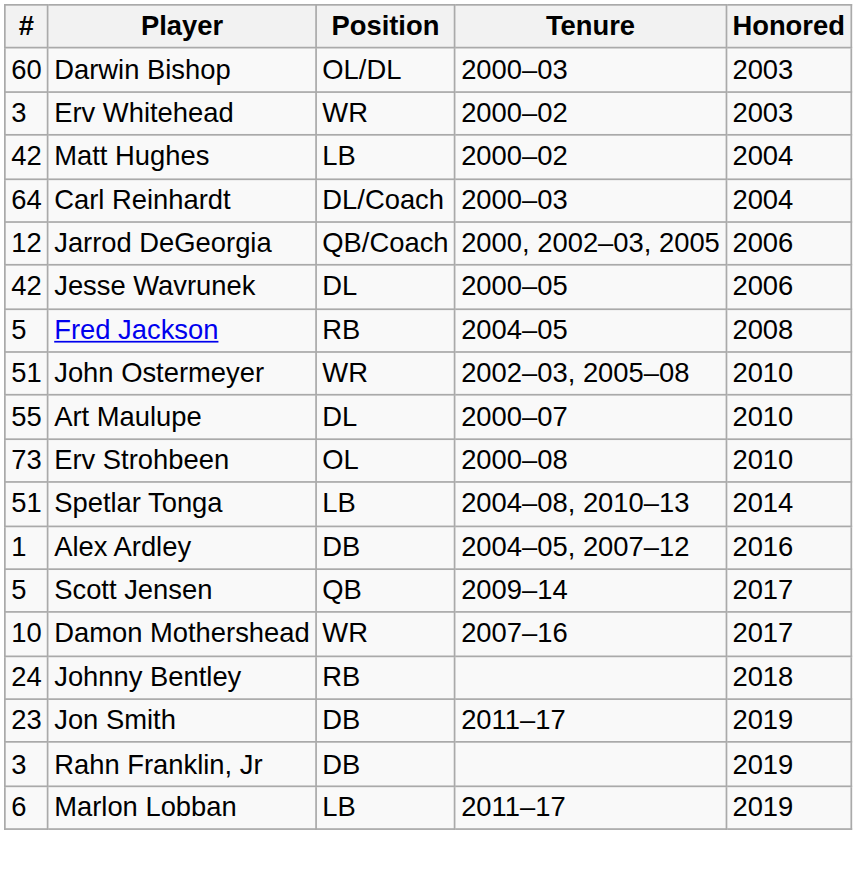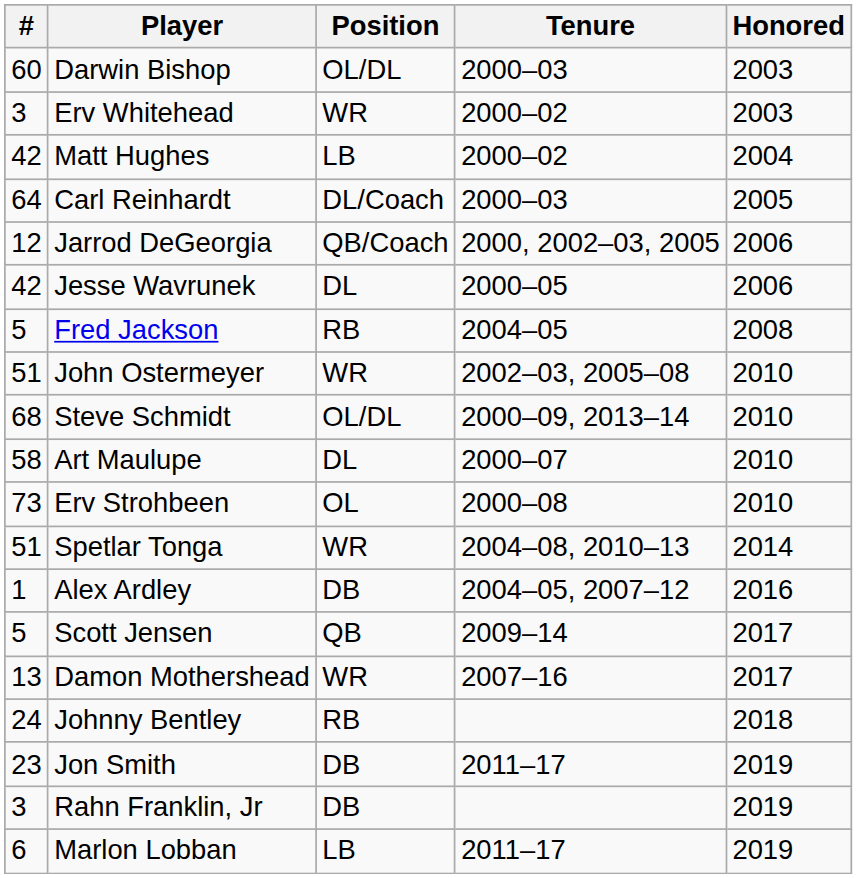(763, 199) 2004 -> (763, 199) 2005
+ row: (142, 416)
(26, 416) 55 -> (26, 460) 58
(339, 503) LB -> (345, 546) WR
(26, 633) 10 -> (26, 677) 13
